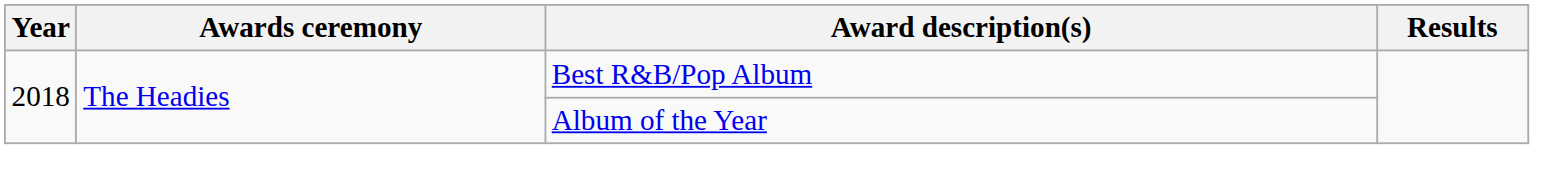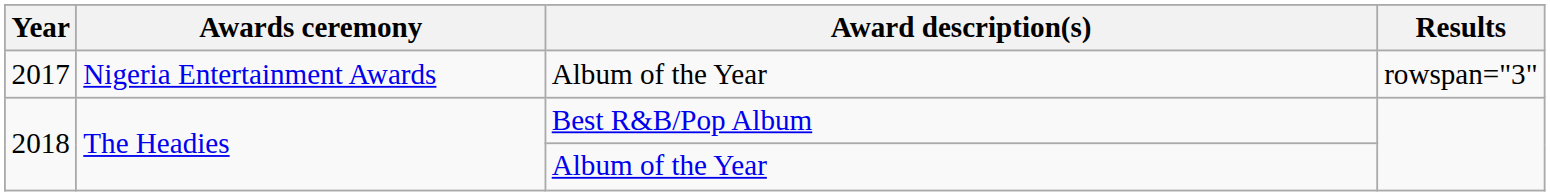+ row: (41, 73)
